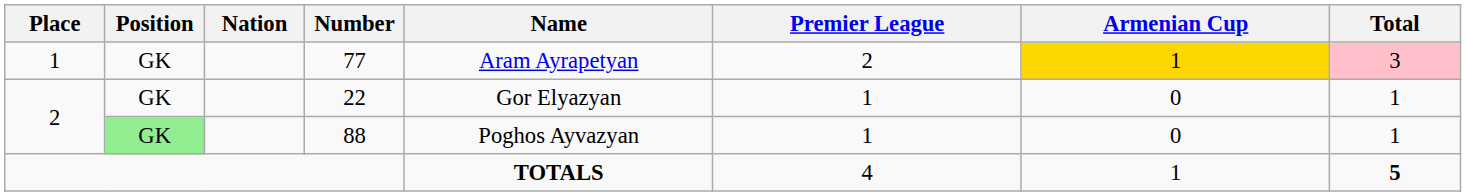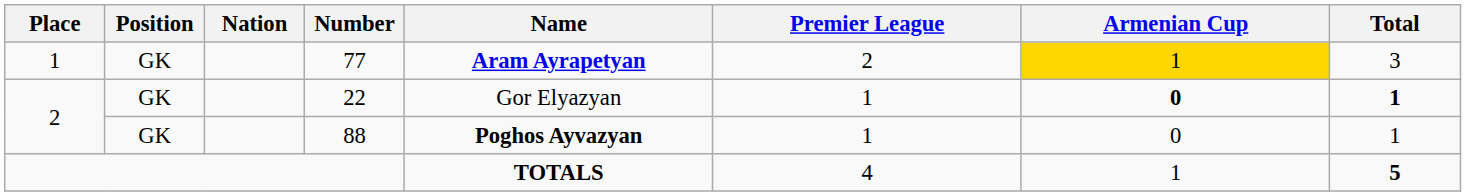(559, 60) normal -> (559, 60) bold
(1395, 60) pink background -> (1395, 60) no background
(1176, 98) normal -> (1176, 98) bold
(1395, 98) normal -> (1395, 98) bold
(155, 135) lightgreen background -> (155, 135) no background
(559, 135) normal -> (559, 135) bold
